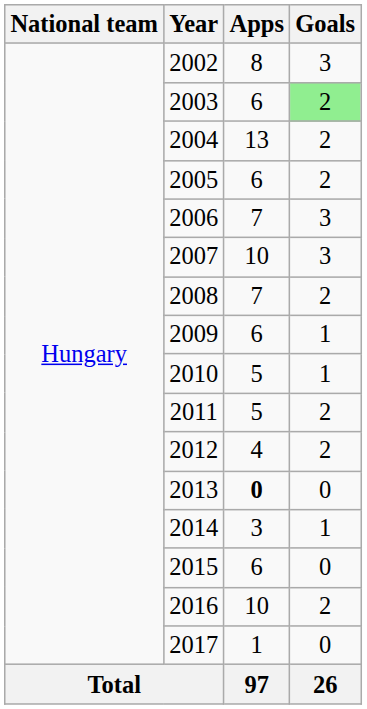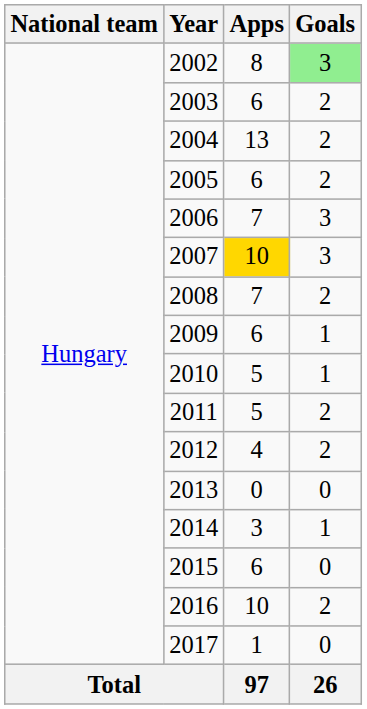(325, 62) no background -> (325, 62) lightgreen background
(325, 101) lightgreen background -> (325, 101) no background
(257, 256) no background -> (257, 256) gold background
(257, 489) bold -> (257, 489) normal
